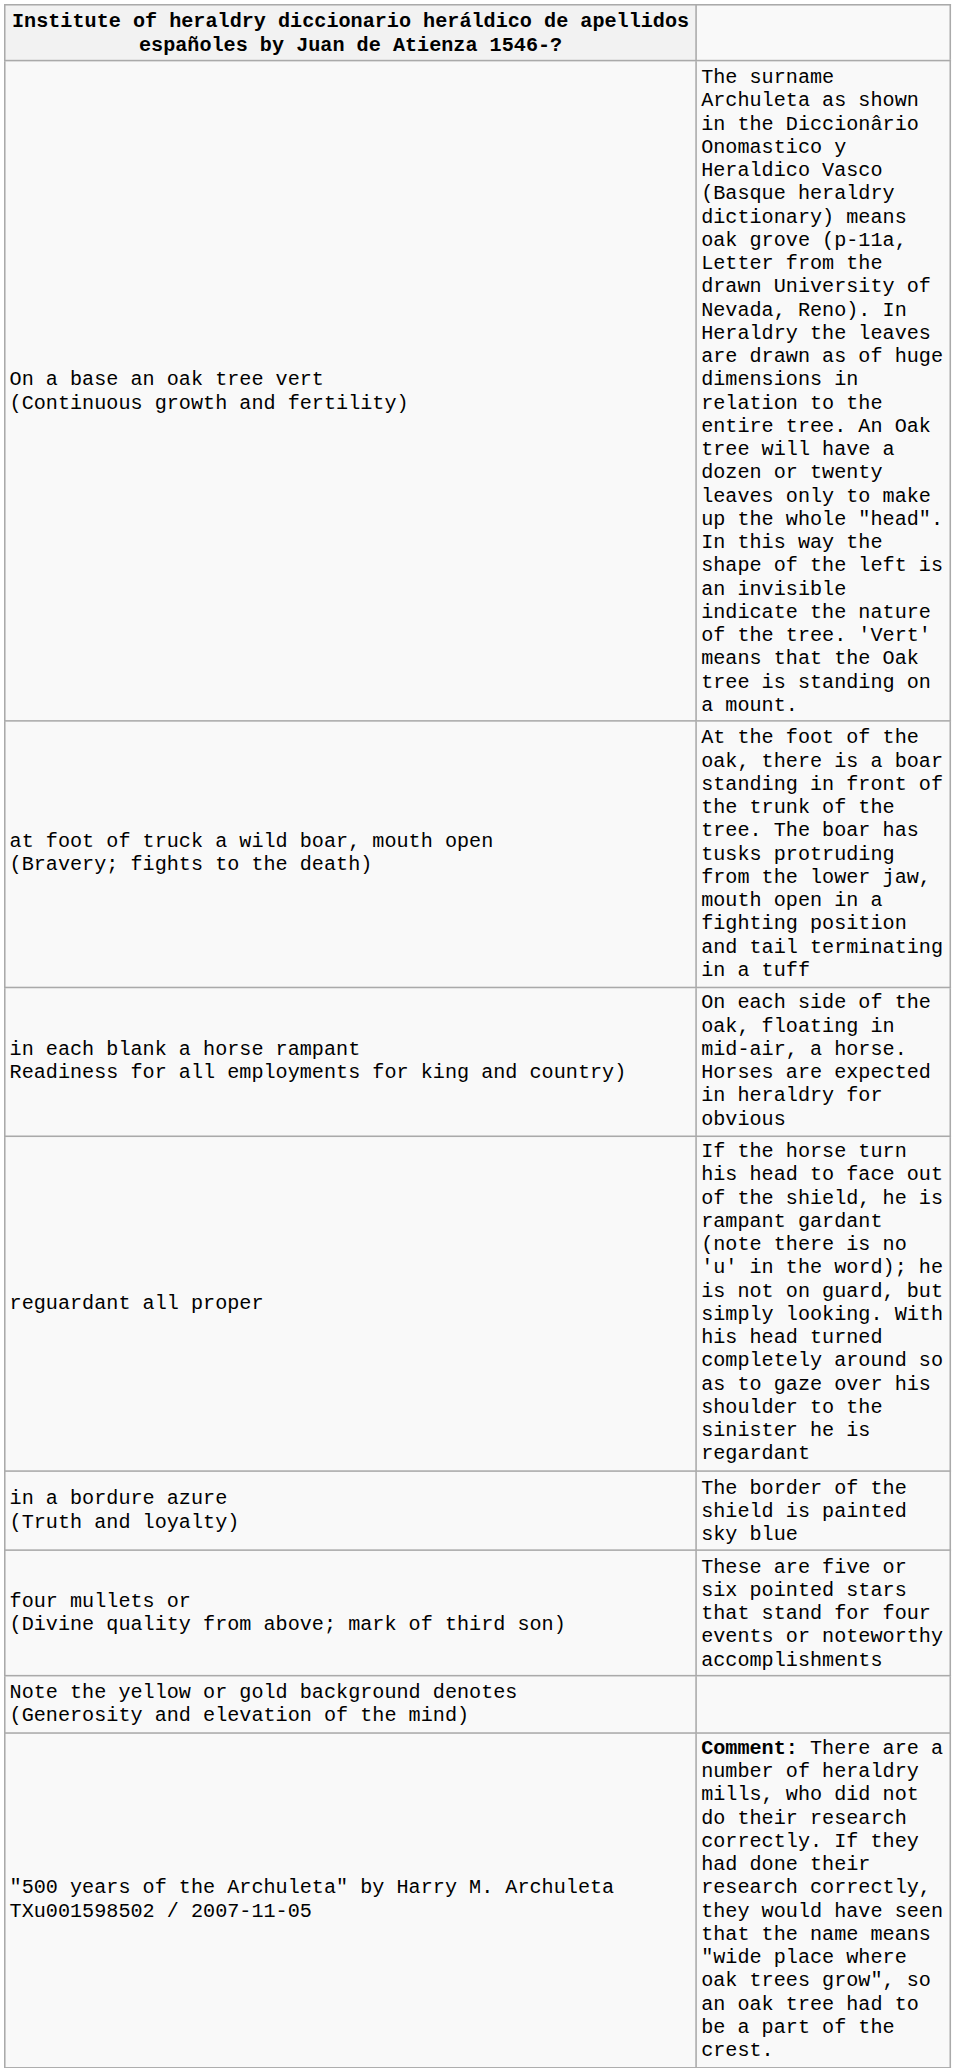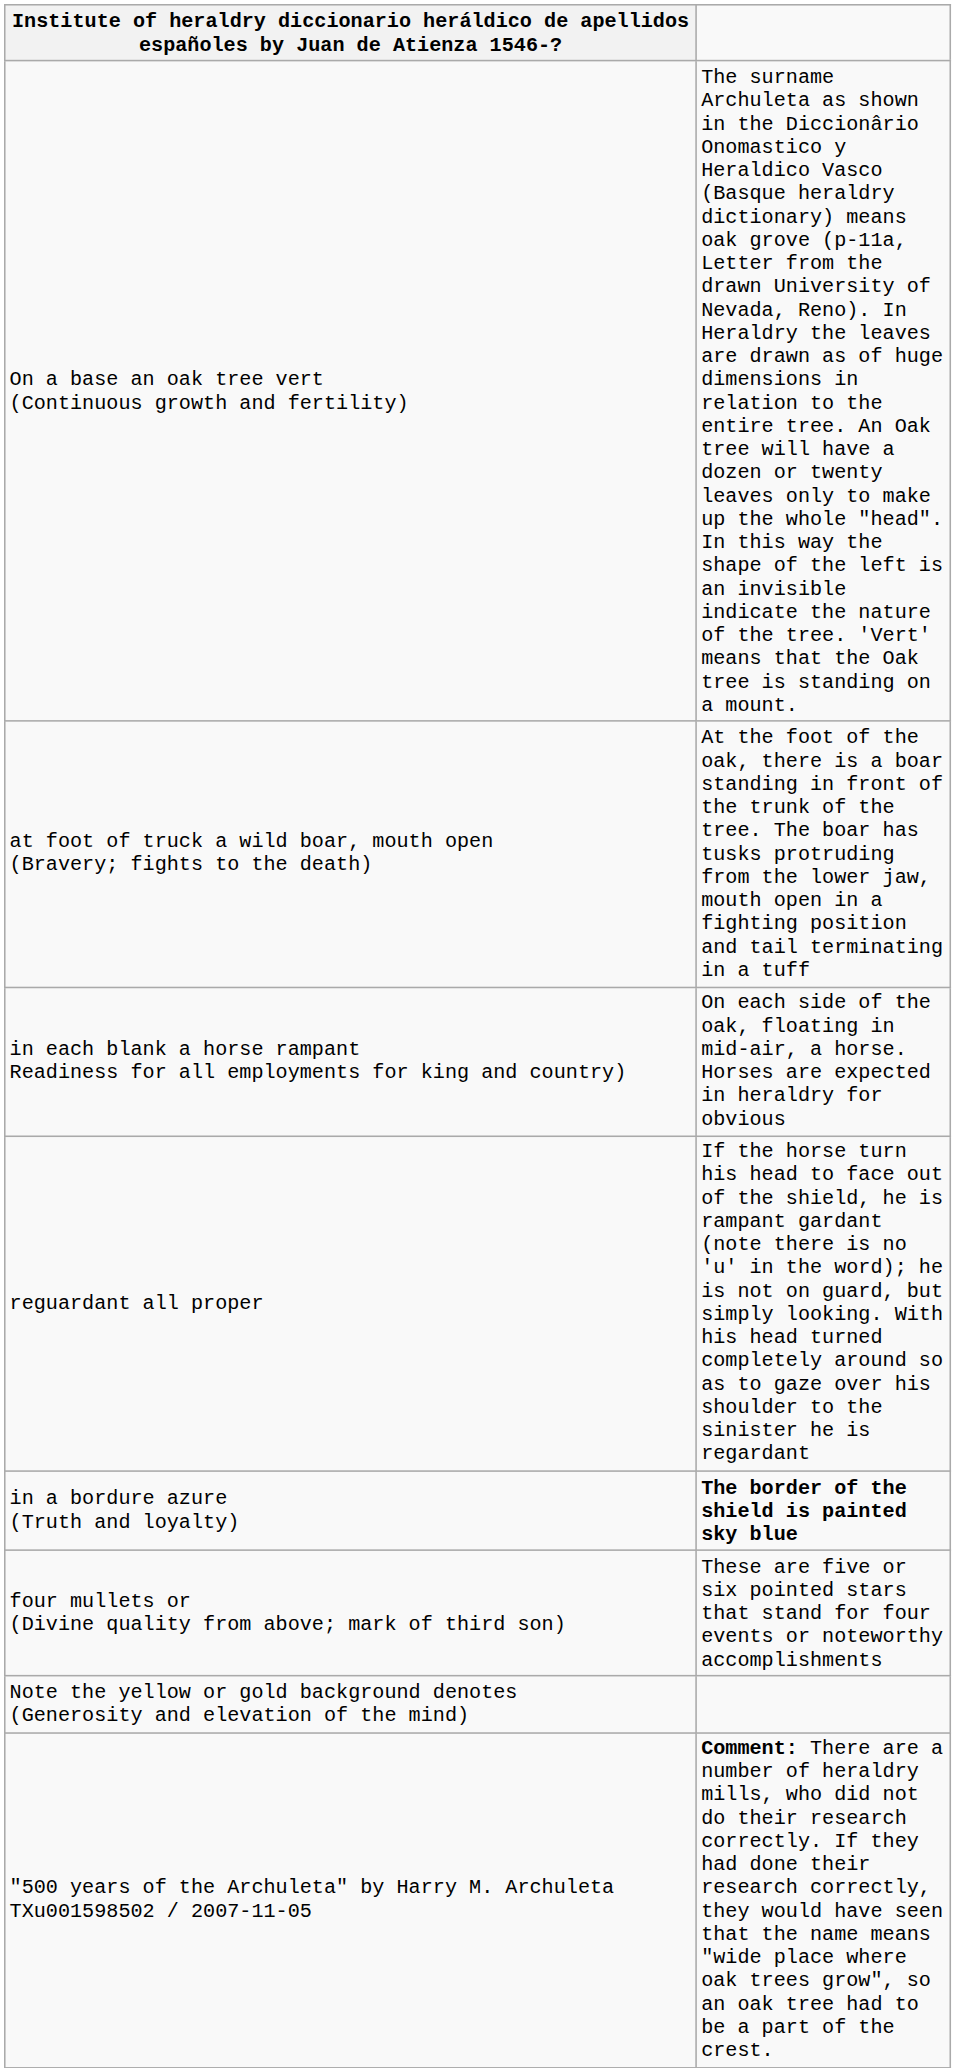(804, 1511) normal -> (804, 1511) bold
